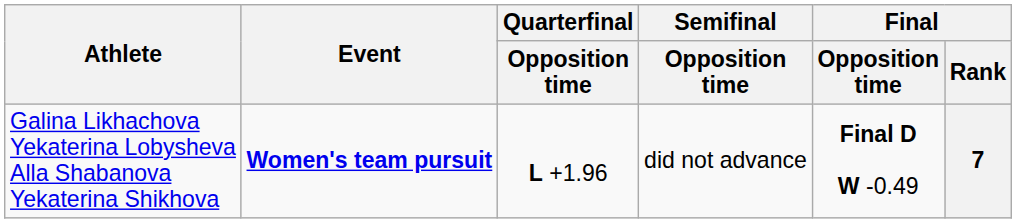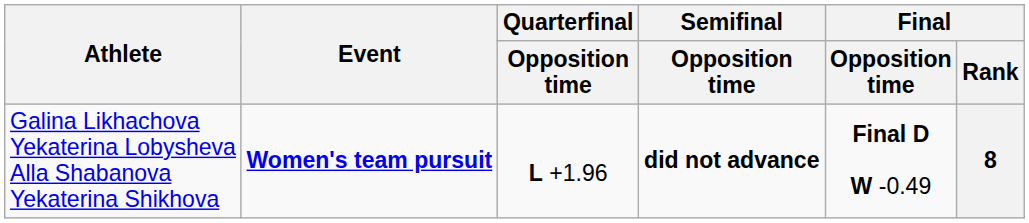(725, 160) normal -> (732, 160) bold
(978, 160) 7 -> (990, 160) 8
